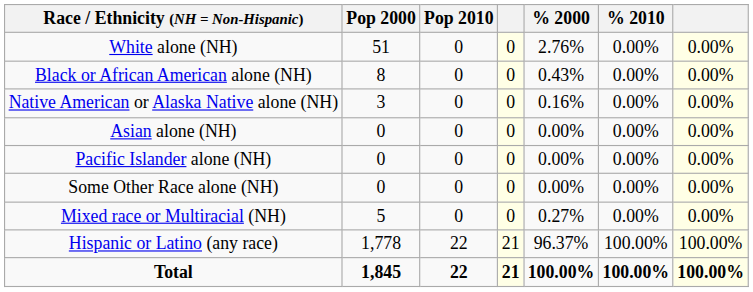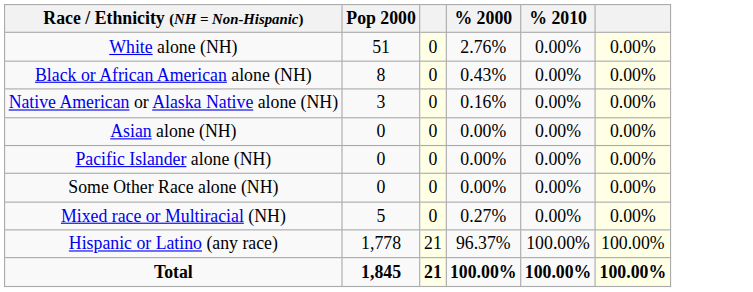- column: (459, 18)
